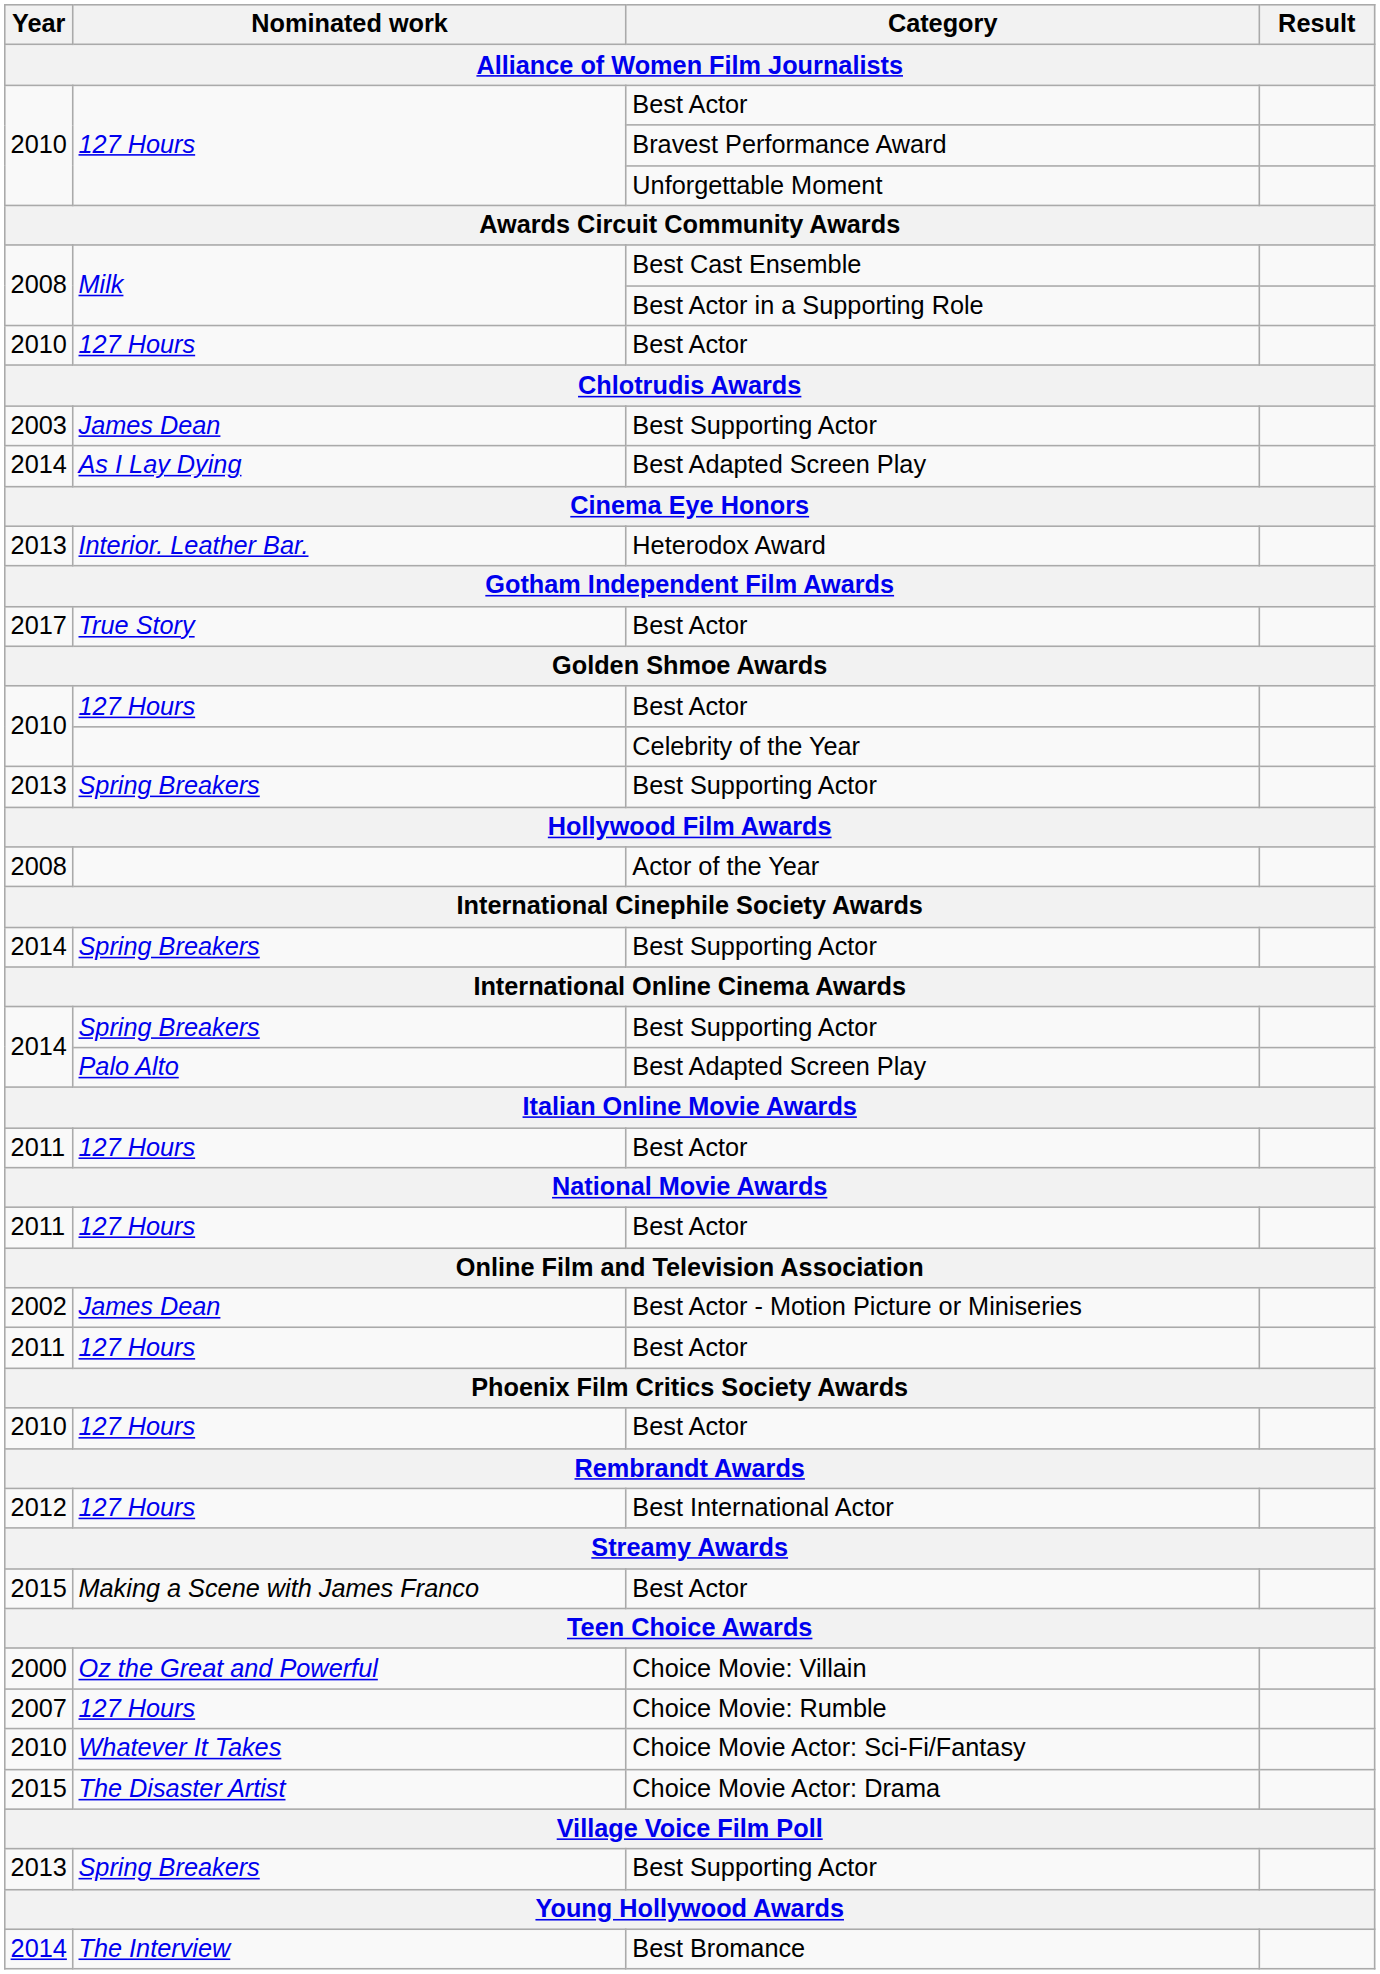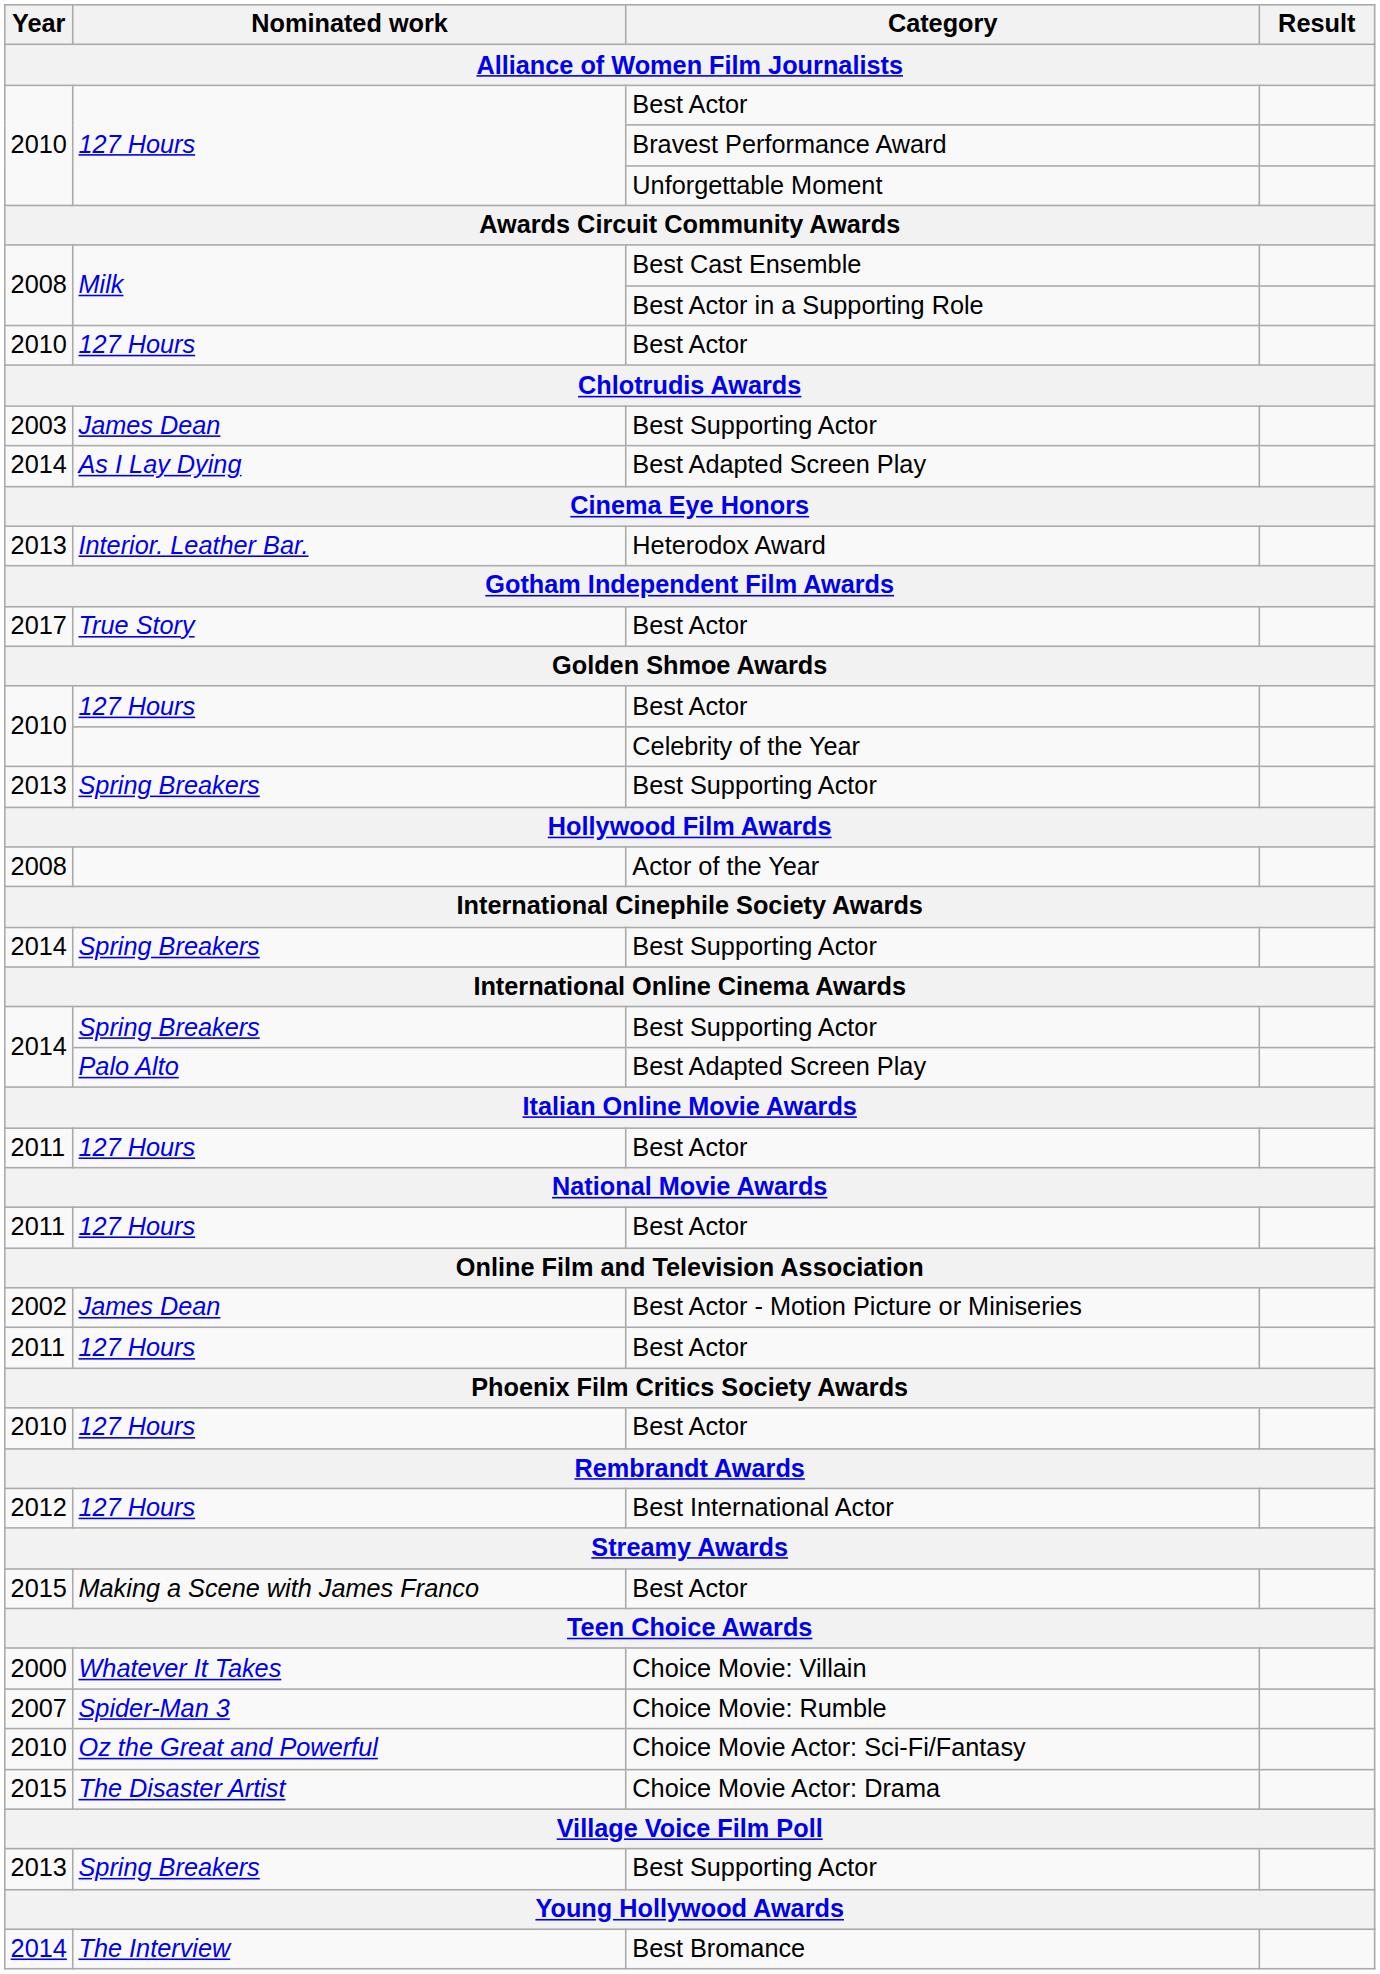(228, 1668) Oz the Great and Powerful -> (180, 1668) Whatever It Takes
(137, 1708) 127 Hours -> (154, 1708) Spider-Man 3
(180, 1748) Whatever It Takes -> (228, 1748) Oz the Great and Powerful
